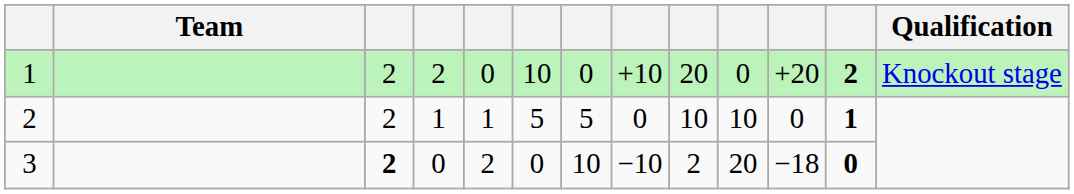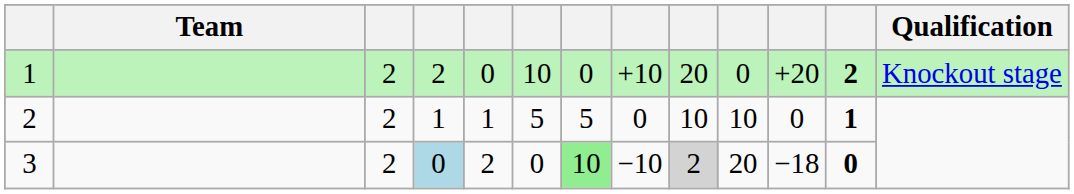(389, 164) bold -> (389, 164) normal
(438, 164) no background -> (438, 164) lightblue background
(586, 164) no background -> (586, 164) lightgreen background
(694, 164) no background -> (694, 164) lightgrey background
